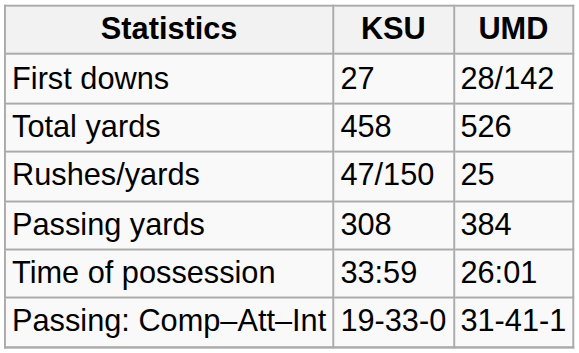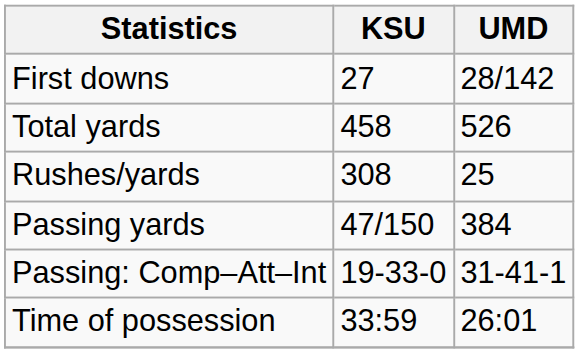(387, 175) 47/150 -> (366, 175) 308
(366, 224) 308 -> (387, 224) 47/150
rows swapped: (169, 321) <-> (144, 273)
